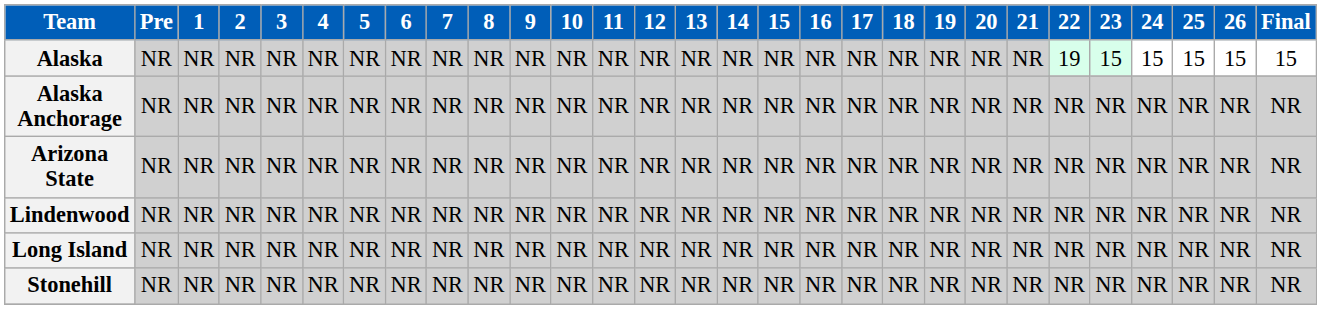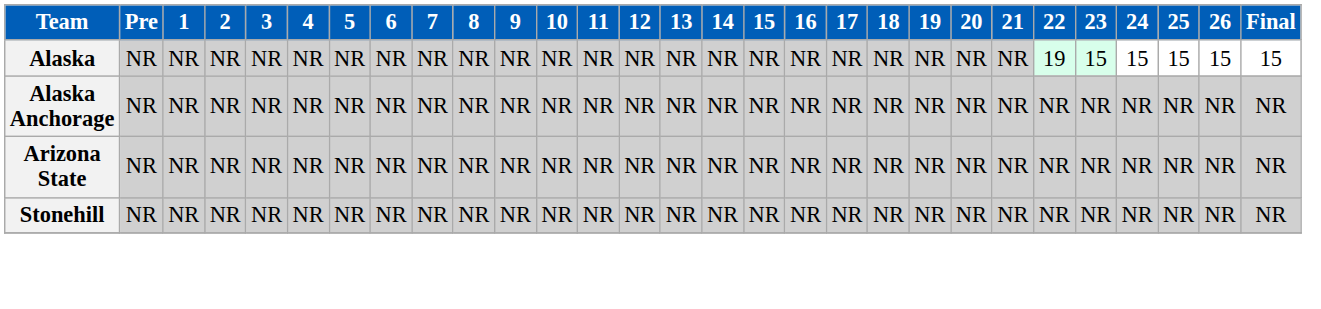- row: (70, 214)
- row: (70, 250)
